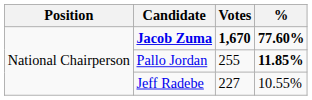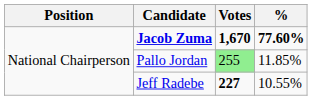(229, 60) no background -> (229, 60) lightgreen background
(281, 60) bold -> (280, 60) normal
(229, 83) normal -> (229, 83) bold
